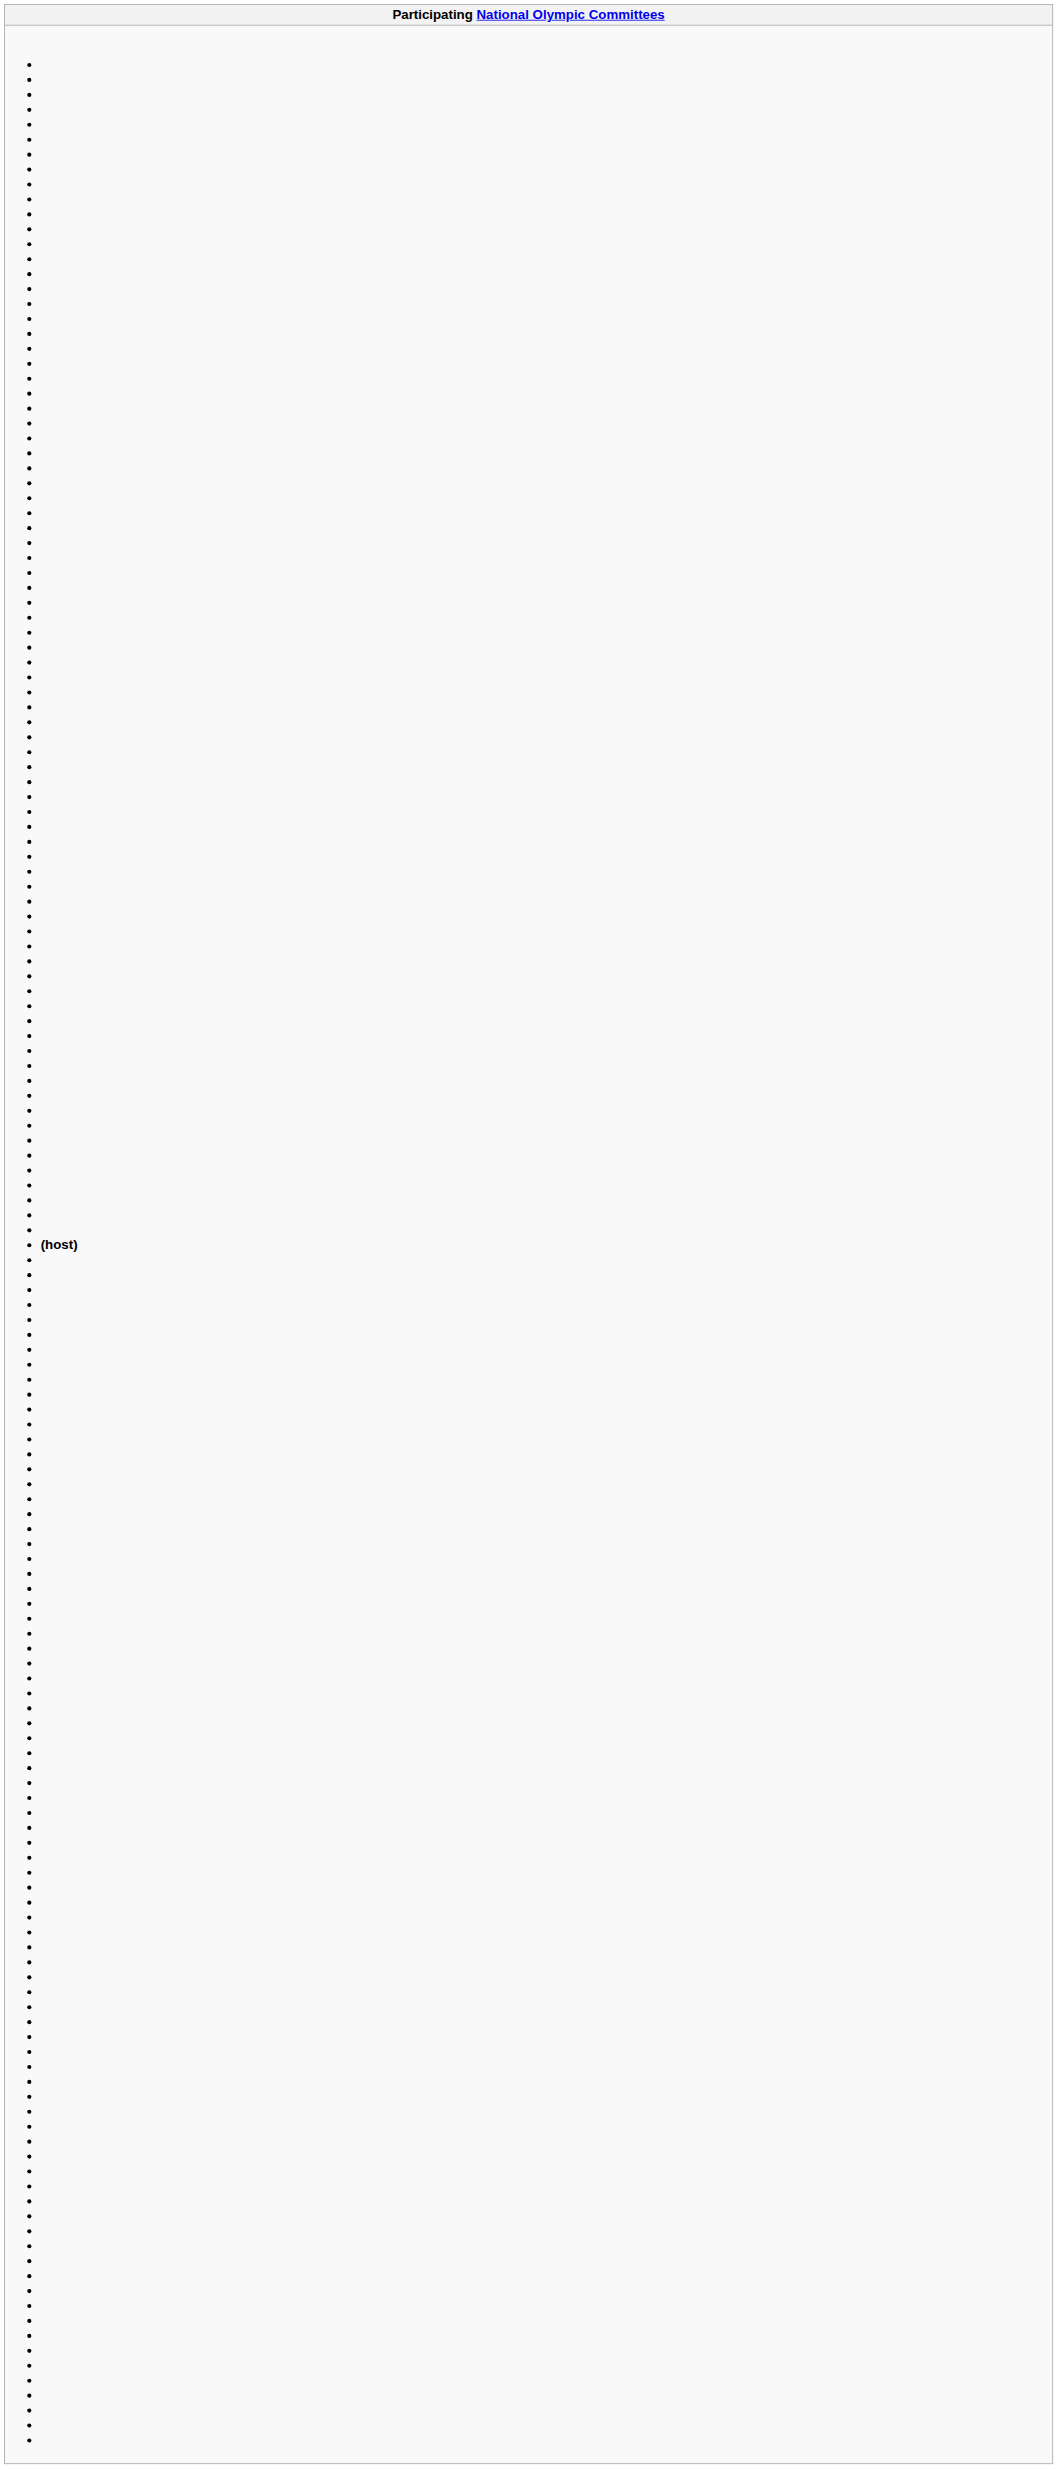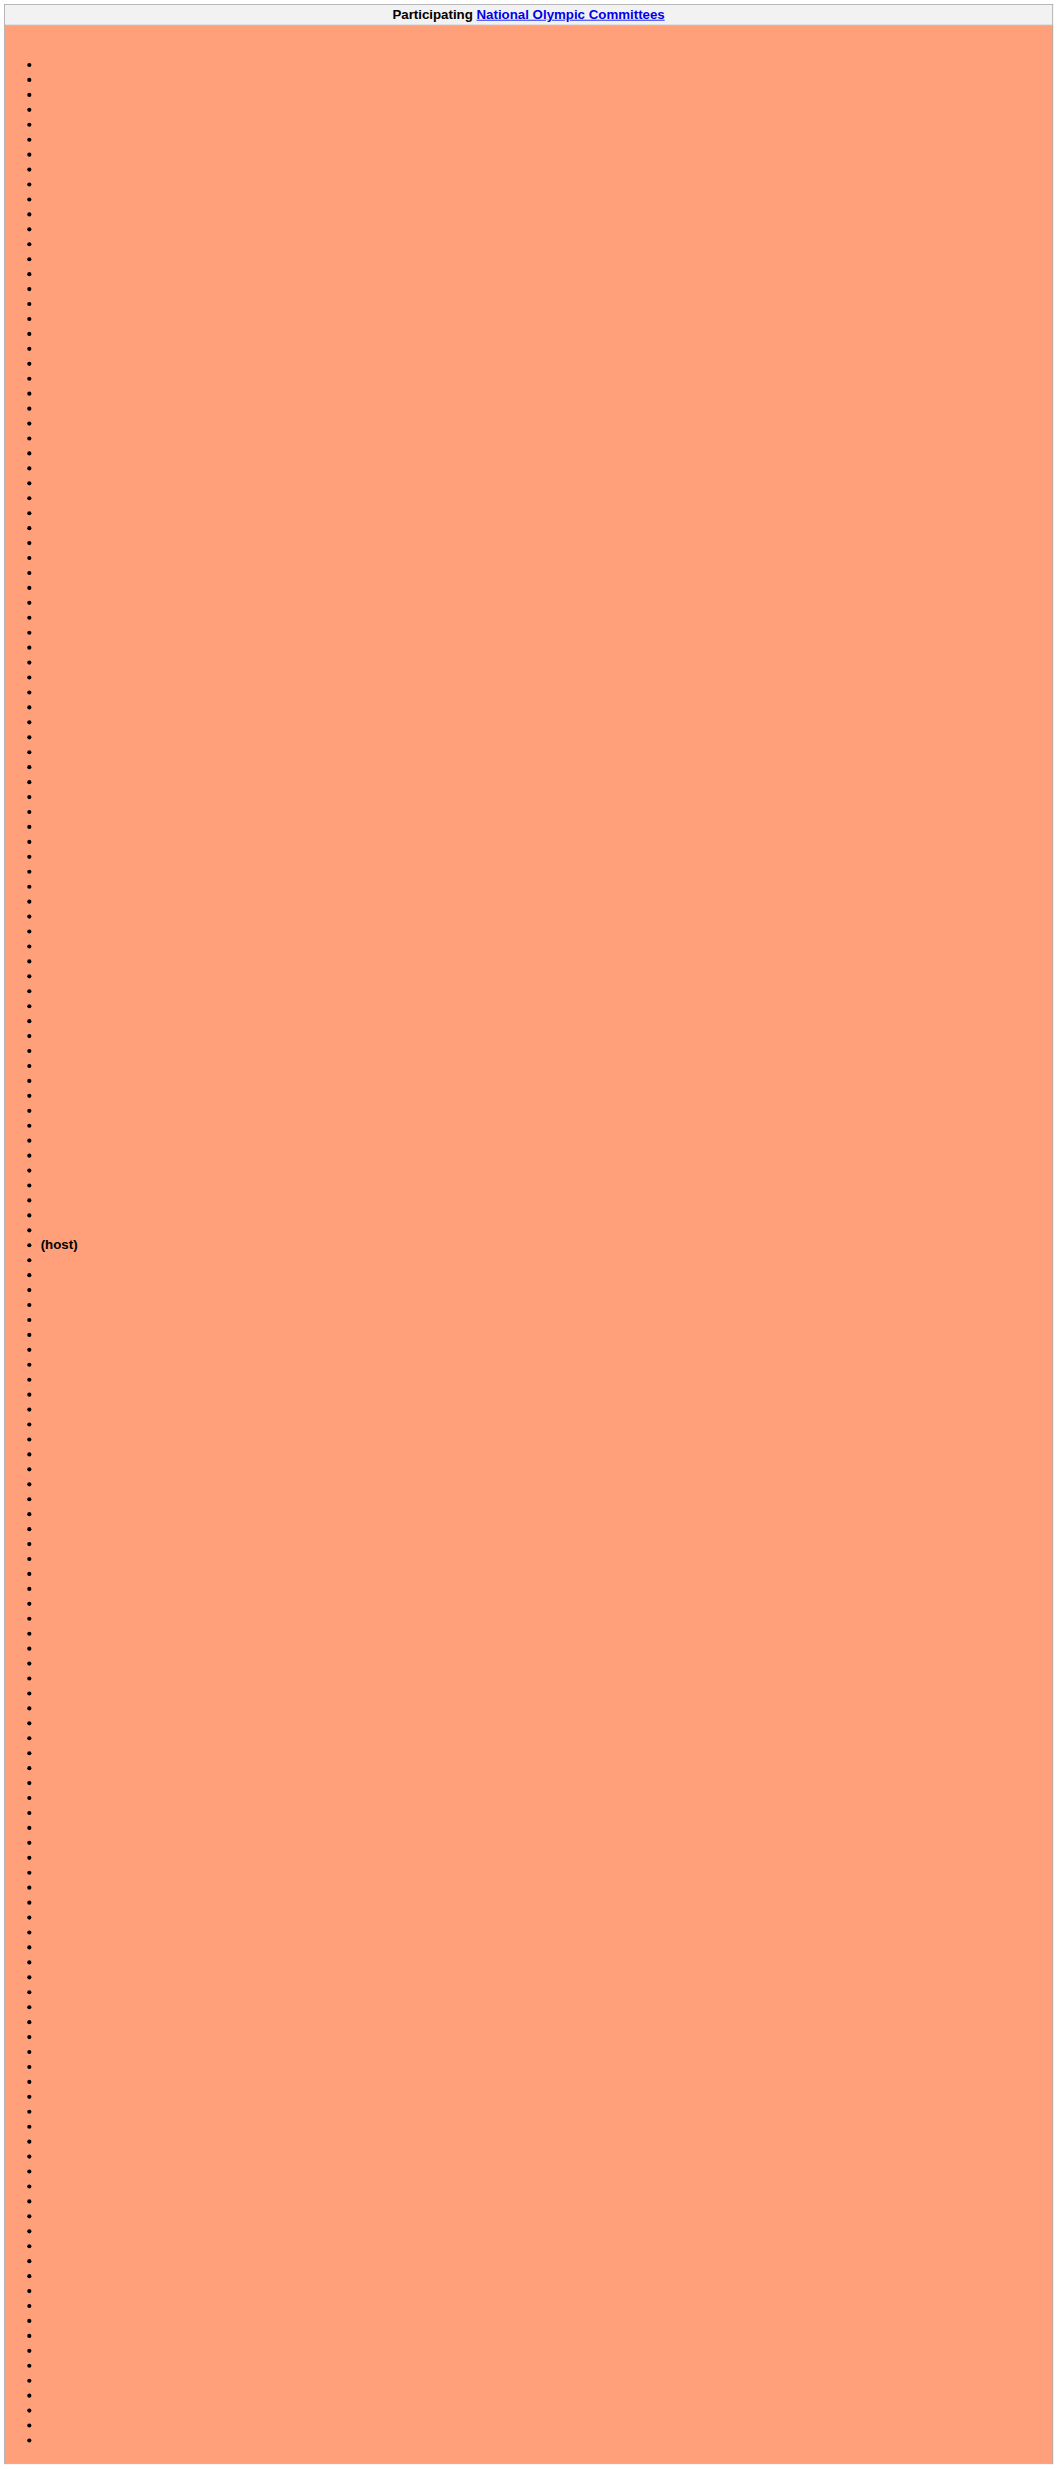(529, 1252) no background -> (529, 1252) lightsalmon background
